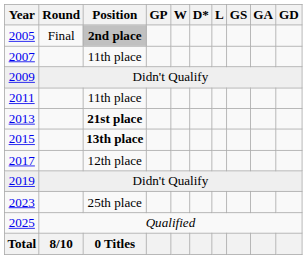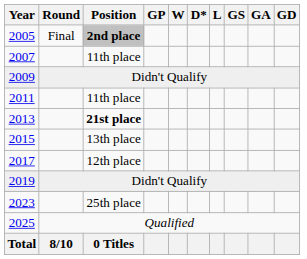(115, 139) bold -> (114, 139) normal
